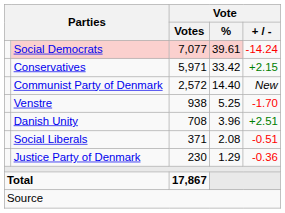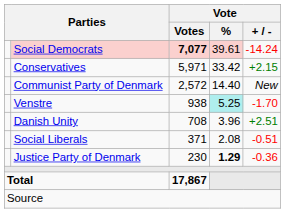(192, 49) normal -> (192, 49) bold
(229, 103) no background -> (229, 103) paleturquoise background
(229, 157) normal -> (229, 157) bold
